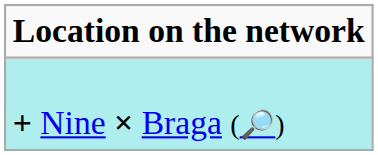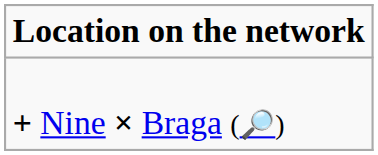(149, 122) paleturquoise background -> (149, 122) no background
